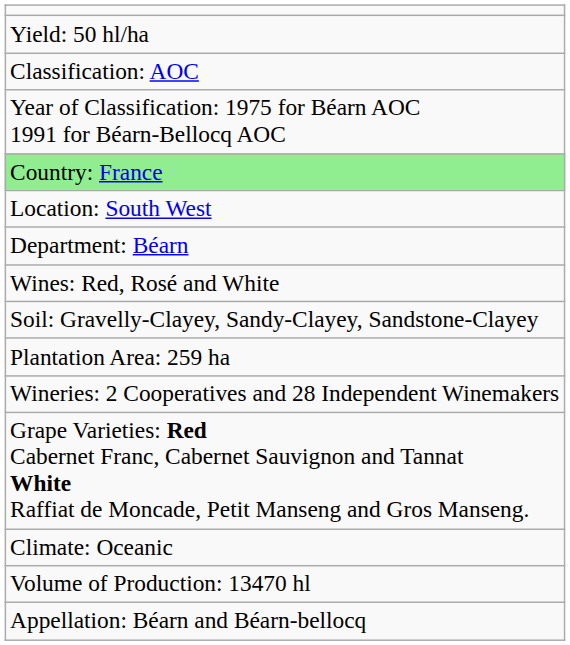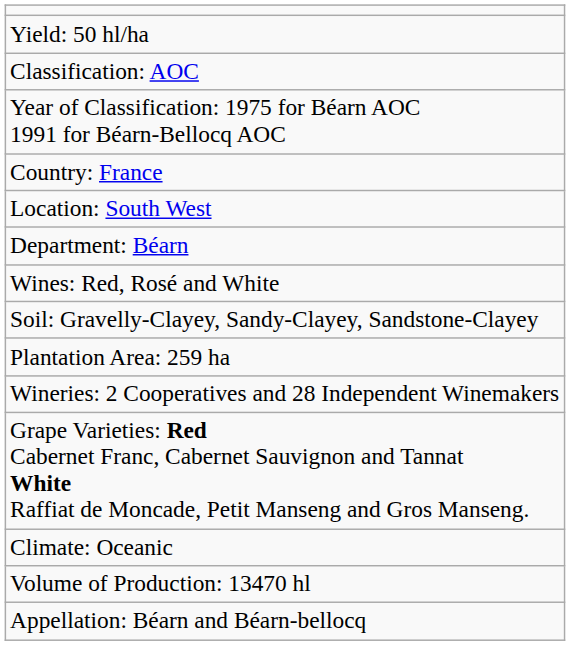(86, 171) lightgreen background -> (86, 171) no background
